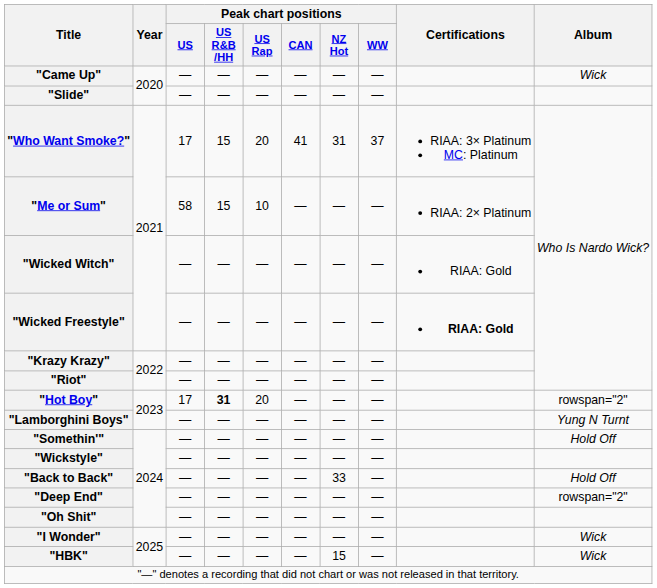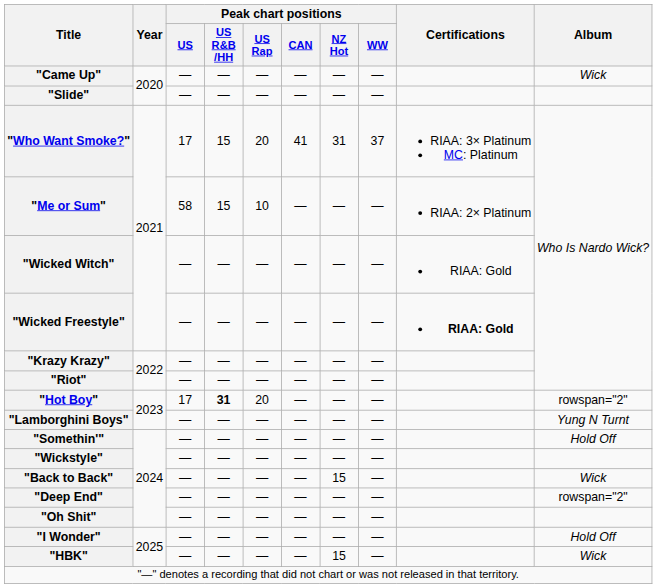(339, 478) 33 -> (339, 478) 15
(593, 478) Hold Off -> (593, 478) Wick
(593, 536) Wick -> (593, 536) Hold Off
